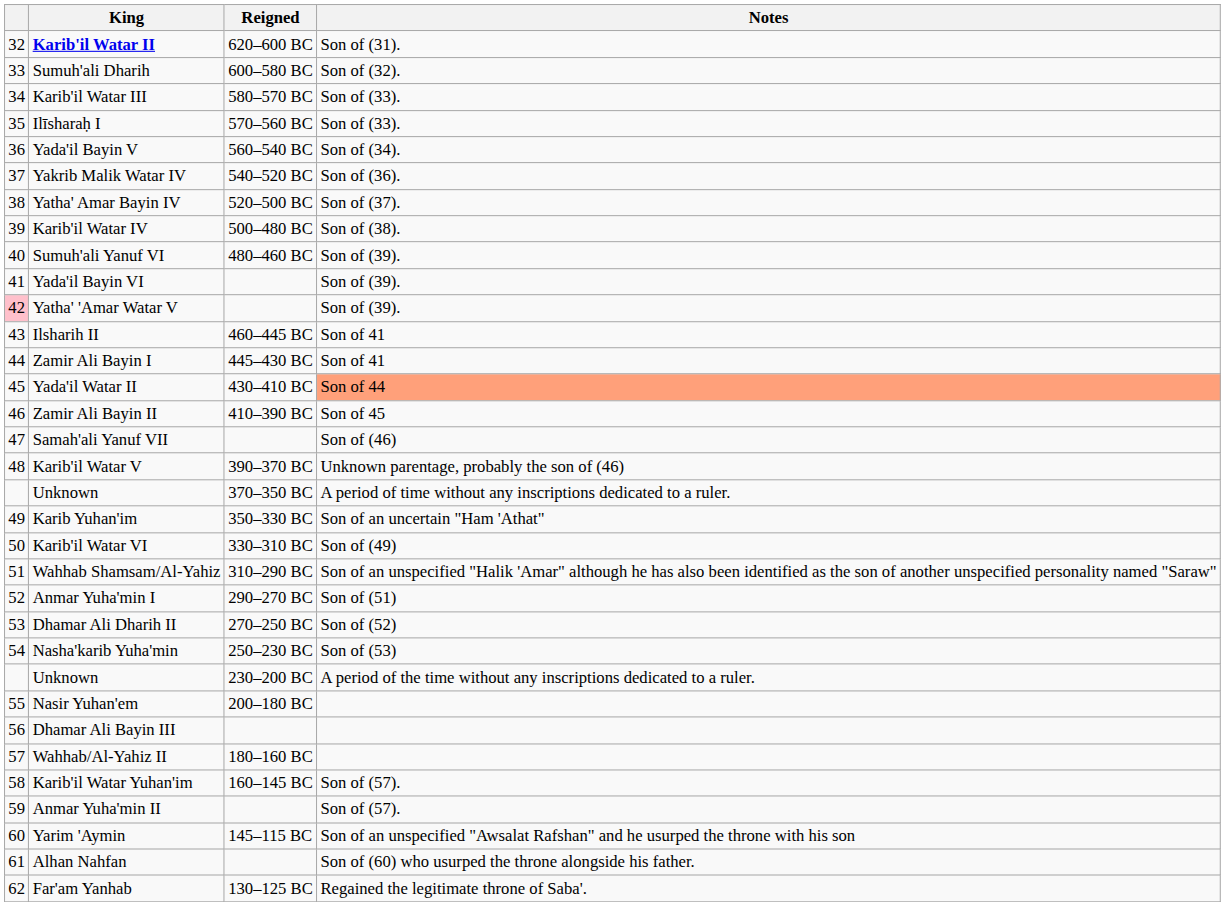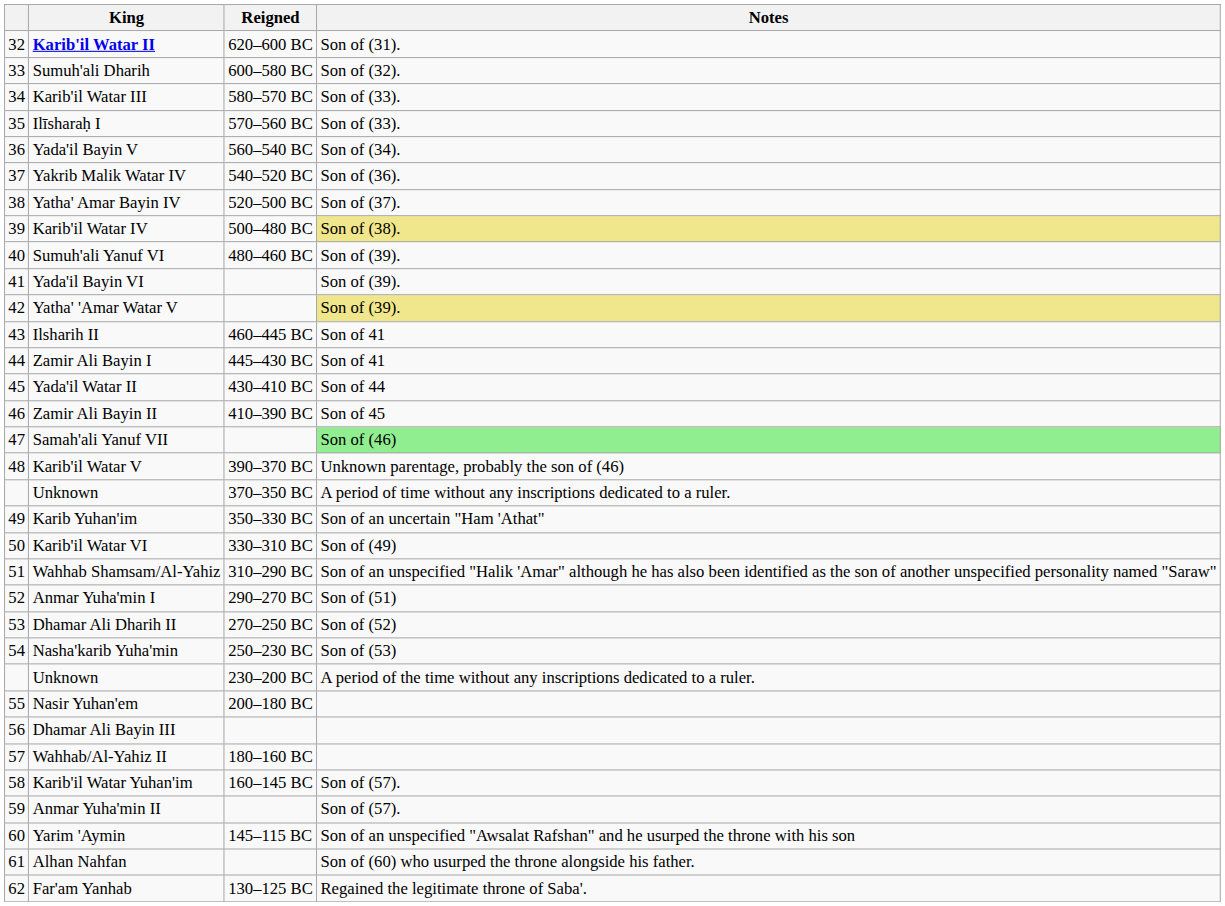(360, 228) no background -> (360, 228) khaki background
(17, 307) pink background -> (17, 307) no background
(360, 307) no background -> (360, 307) khaki background
(353, 387) lightsalmon background -> (353, 387) no background
(358, 439) no background -> (358, 439) lightgreen background
